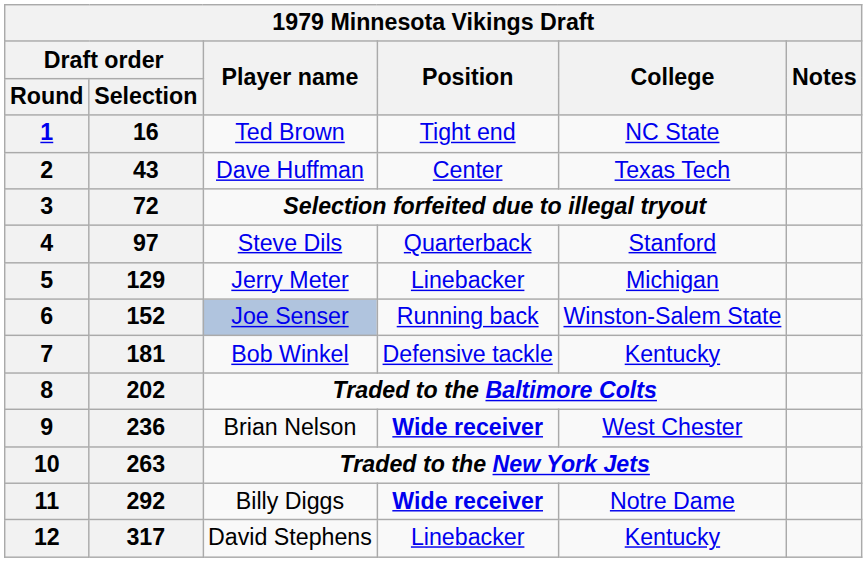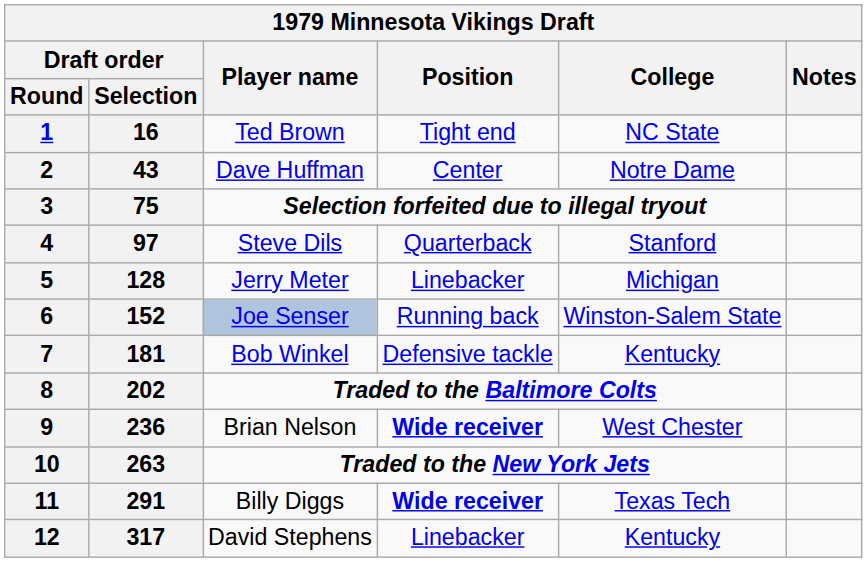(672, 170) Texas Tech -> (672, 170) Notre Dame
(146, 206) 72 -> (146, 206) 75
(146, 280) 129 -> (146, 280) 128
(146, 501) 292 -> (146, 501) 291
(672, 501) Notre Dame -> (672, 501) Texas Tech
